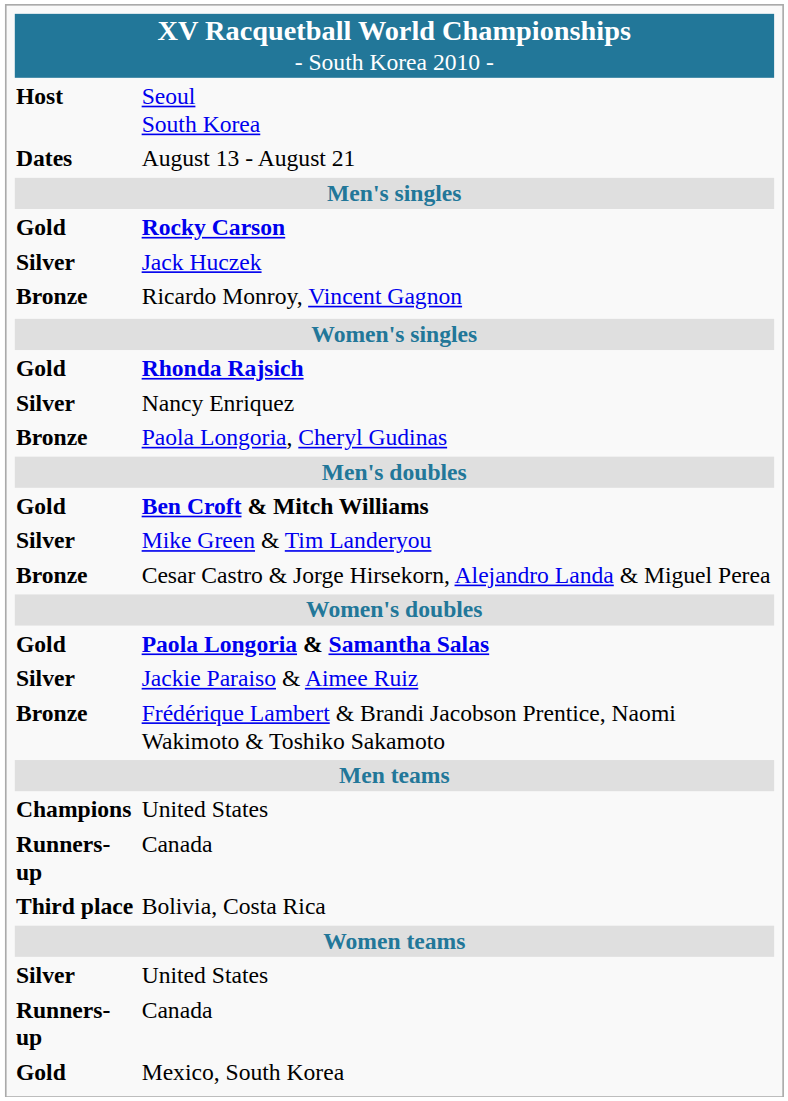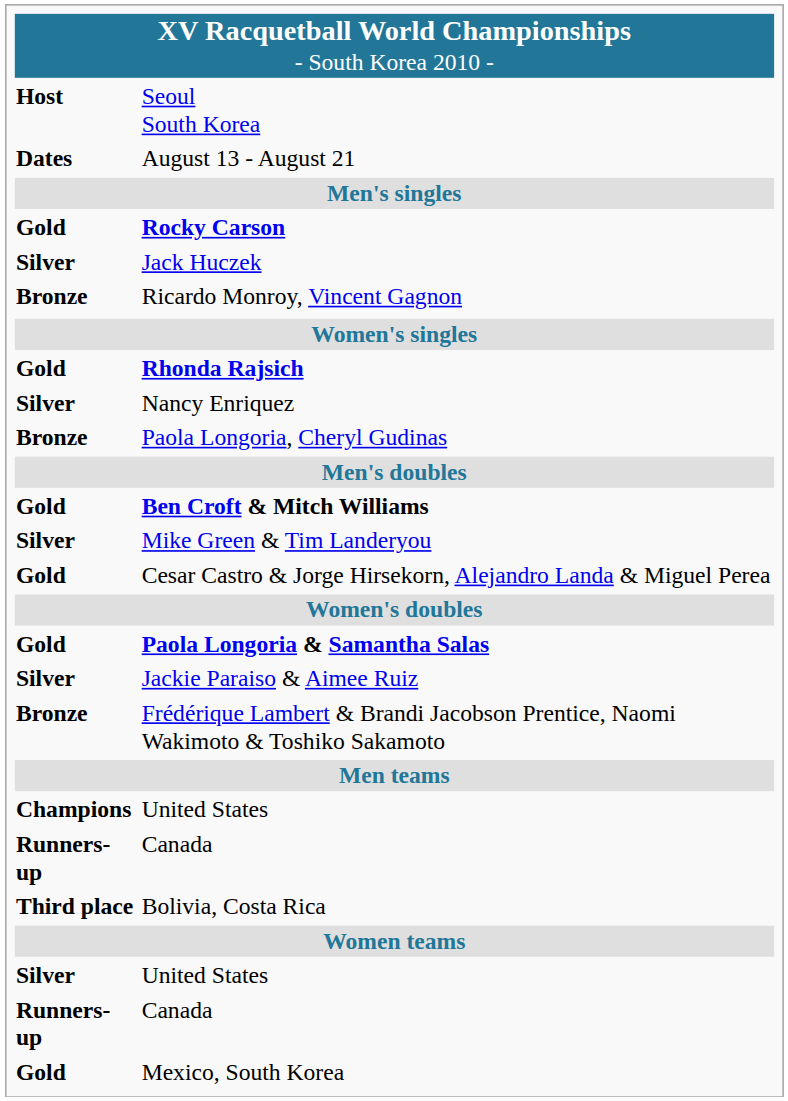(52, 575) Bronze -> (41, 575) Gold
